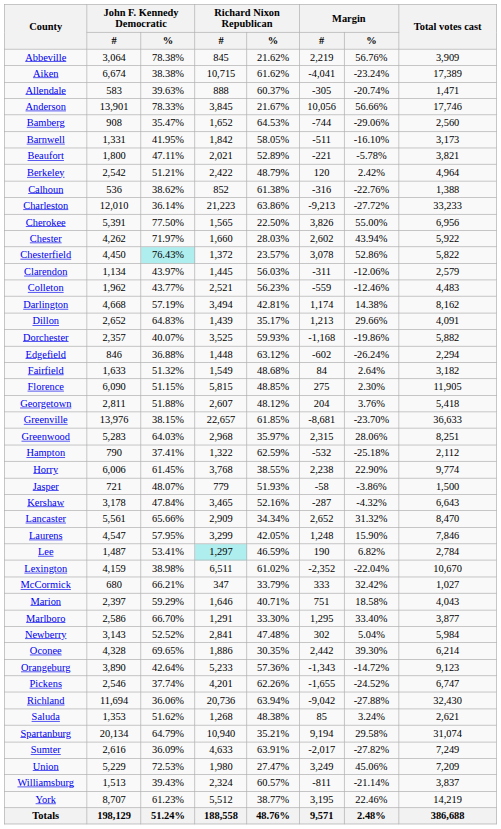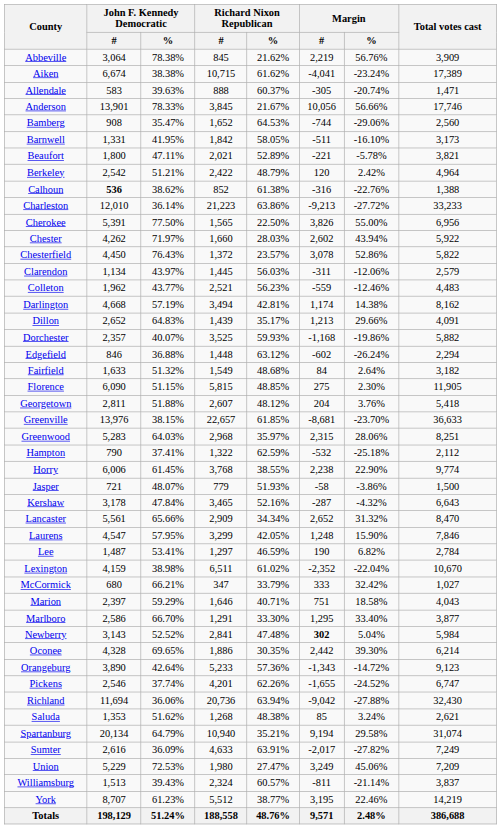(114, 189) normal -> (114, 189) bold
(168, 255) paleturquoise background -> (168, 255) no background
(221, 552) paleturquoise background -> (221, 552) no background
(322, 634) normal -> (322, 634) bold
